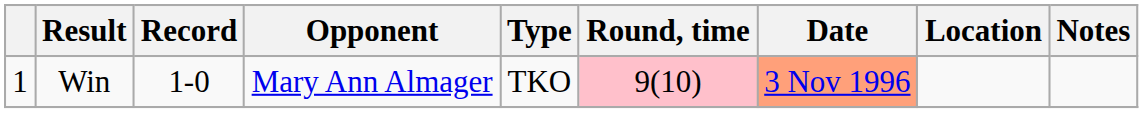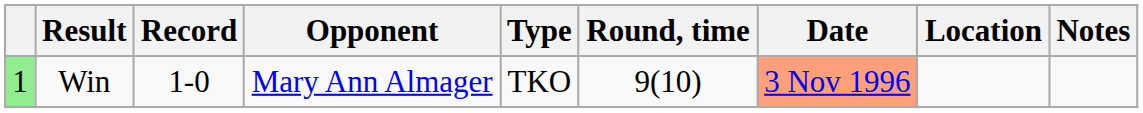(20, 81) no background -> (20, 81) lightgreen background
(668, 81) pink background -> (668, 81) no background
